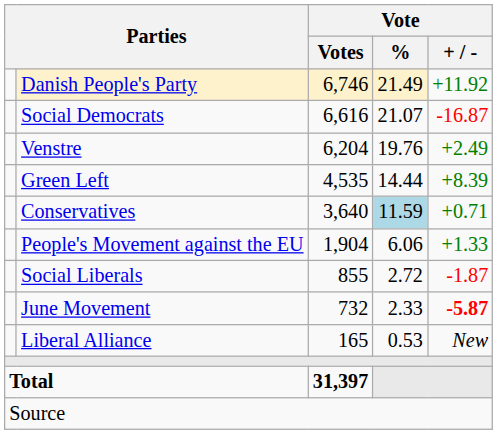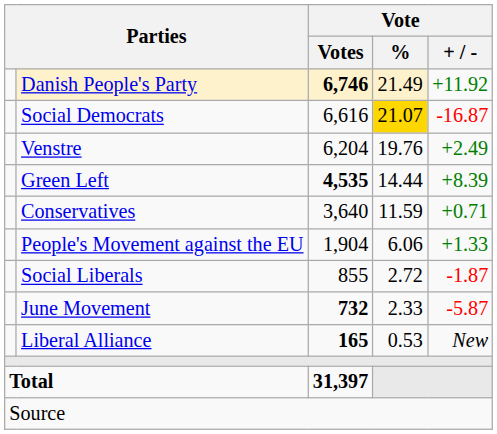(346, 84) normal -> (346, 84) bold
(400, 116) no background -> (400, 116) gold background
(346, 180) normal -> (346, 180) bold
(401, 212) lightblue background -> (401, 212) no background
(353, 308) normal -> (353, 308) bold
(467, 308) bold -> (467, 308) normal
(353, 340) normal -> (353, 340) bold
